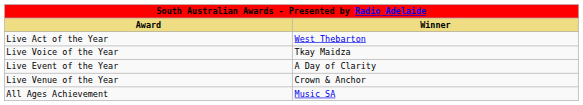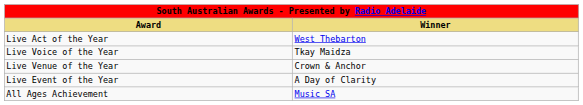rows swapped: (62, 80) <-> (62, 66)
